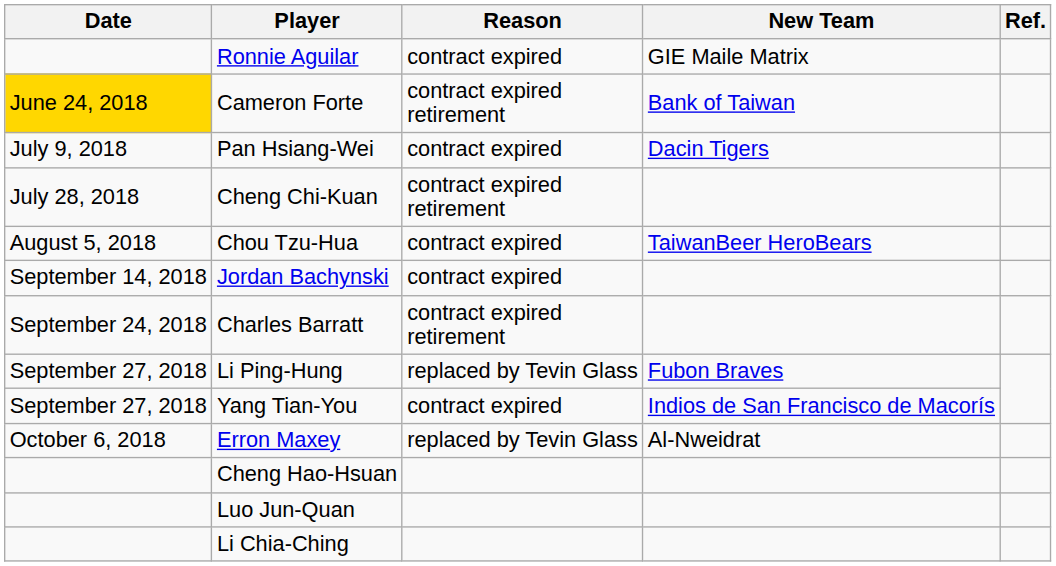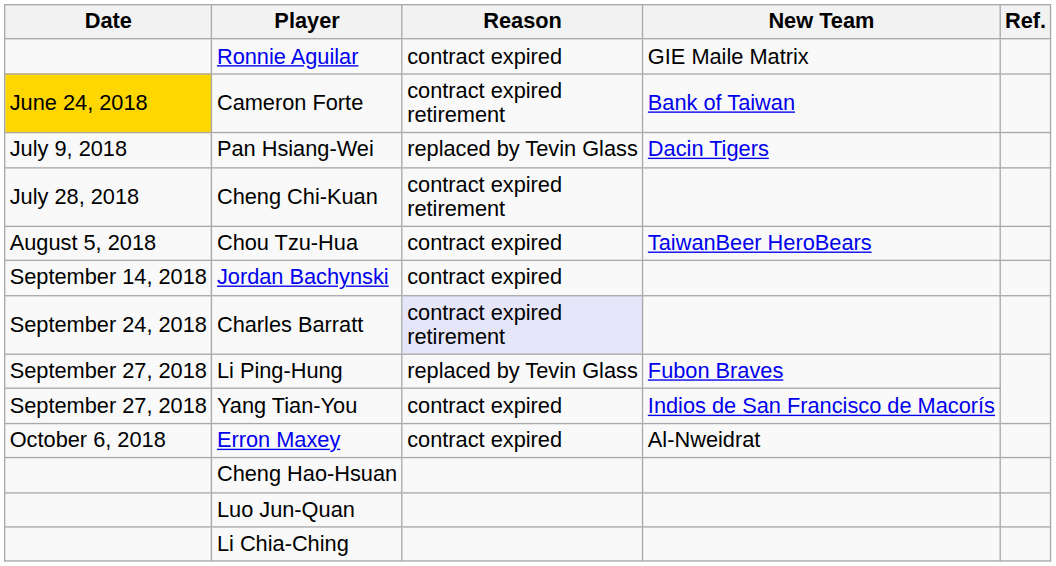(485, 149) contract expired -> (523, 149) replaced by Tevin Glass
(485, 324) no background -> (485, 324) lavender background
(523, 440) replaced by Tevin Glass -> (485, 440) contract expired
